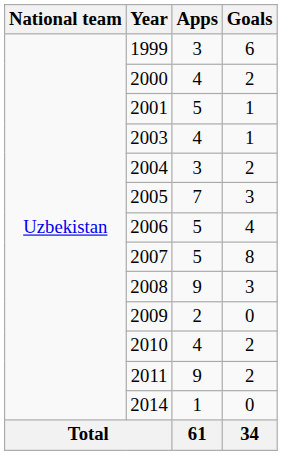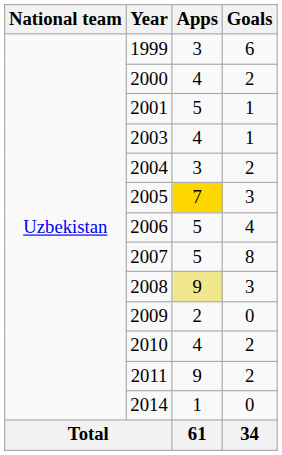(197, 197) no background -> (197, 197) gold background
(197, 286) no background -> (197, 286) khaki background
